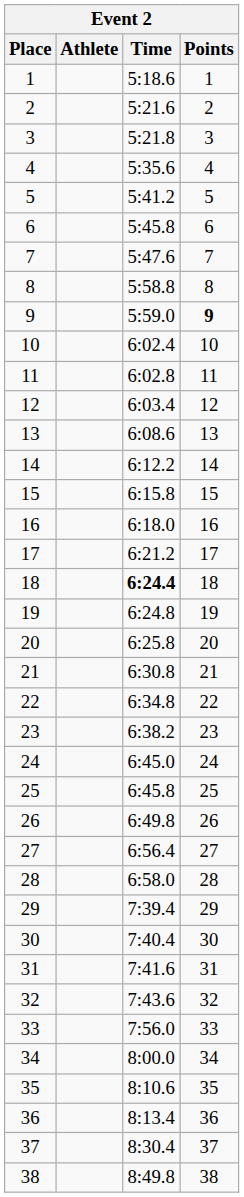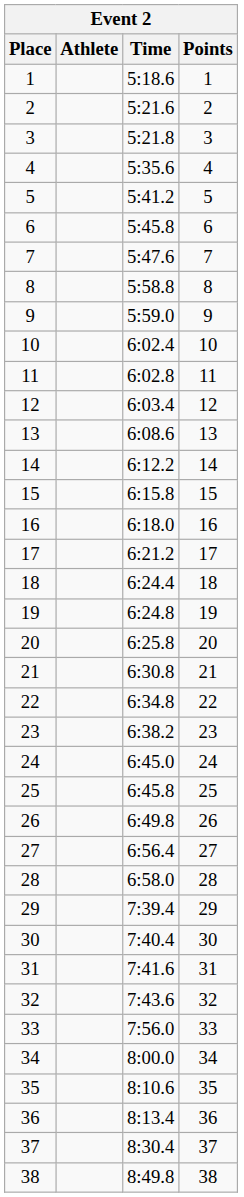(209, 316) bold -> (208, 316) normal
(151, 583) bold -> (151, 583) normal
